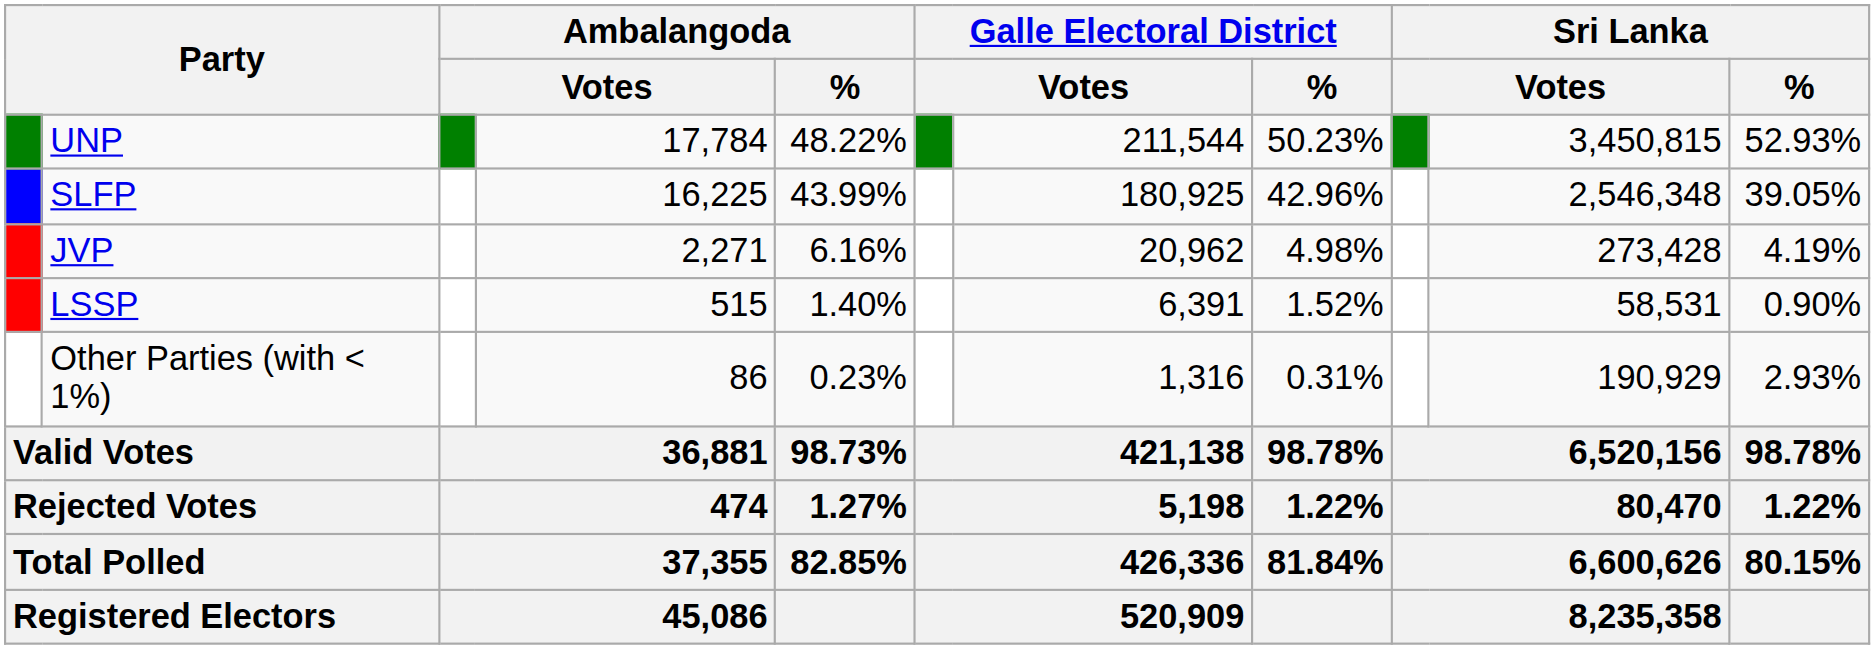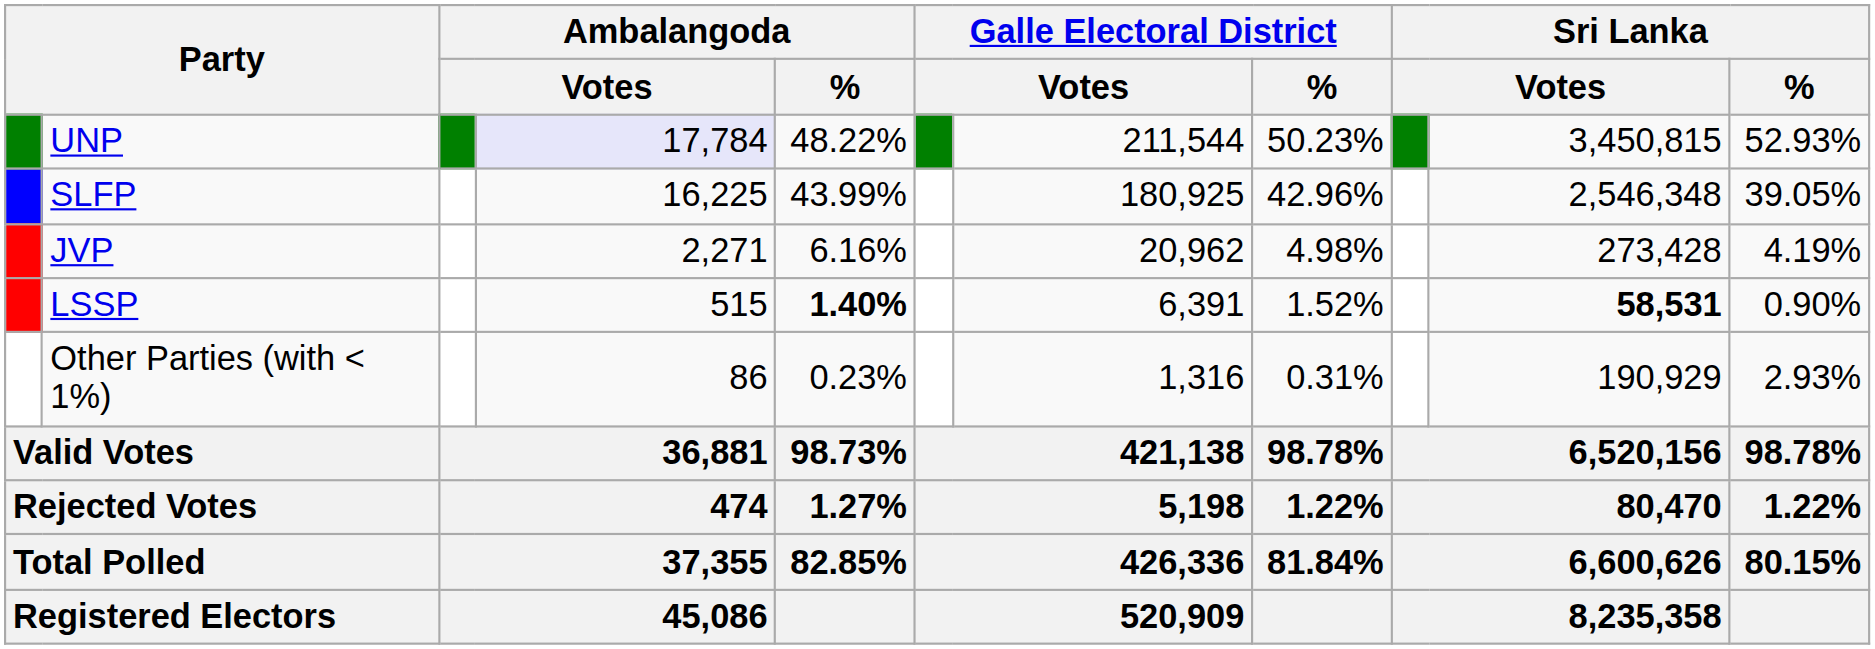(715, 140) no background -> (715, 140) lavender background
(858, 304) normal -> (858, 304) bold
(1669, 304) normal -> (1669, 304) bold
